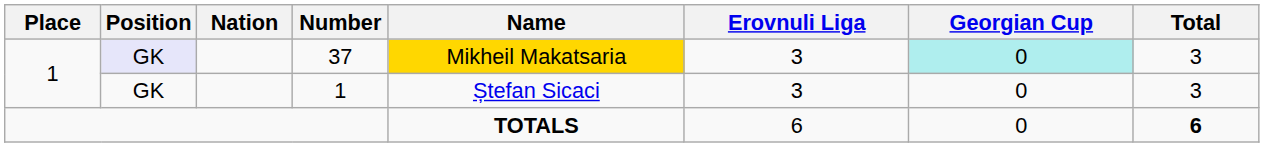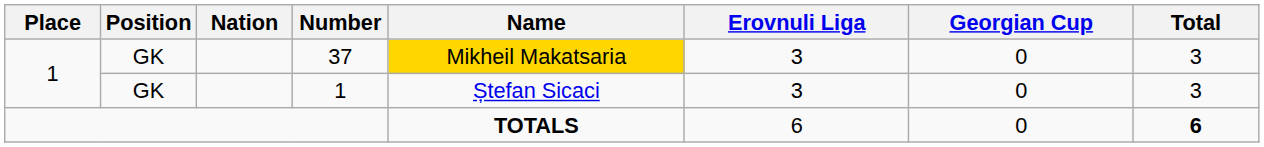(149, 57) lavender background -> (149, 57) no background
(1021, 57) paleturquoise background -> (1021, 57) no background
